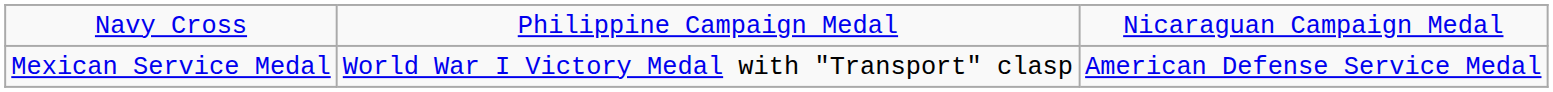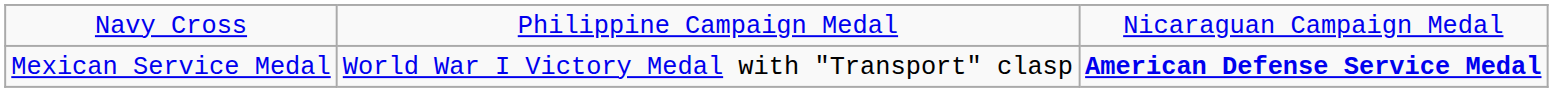(1313, 67) normal -> (1313, 67) bold
